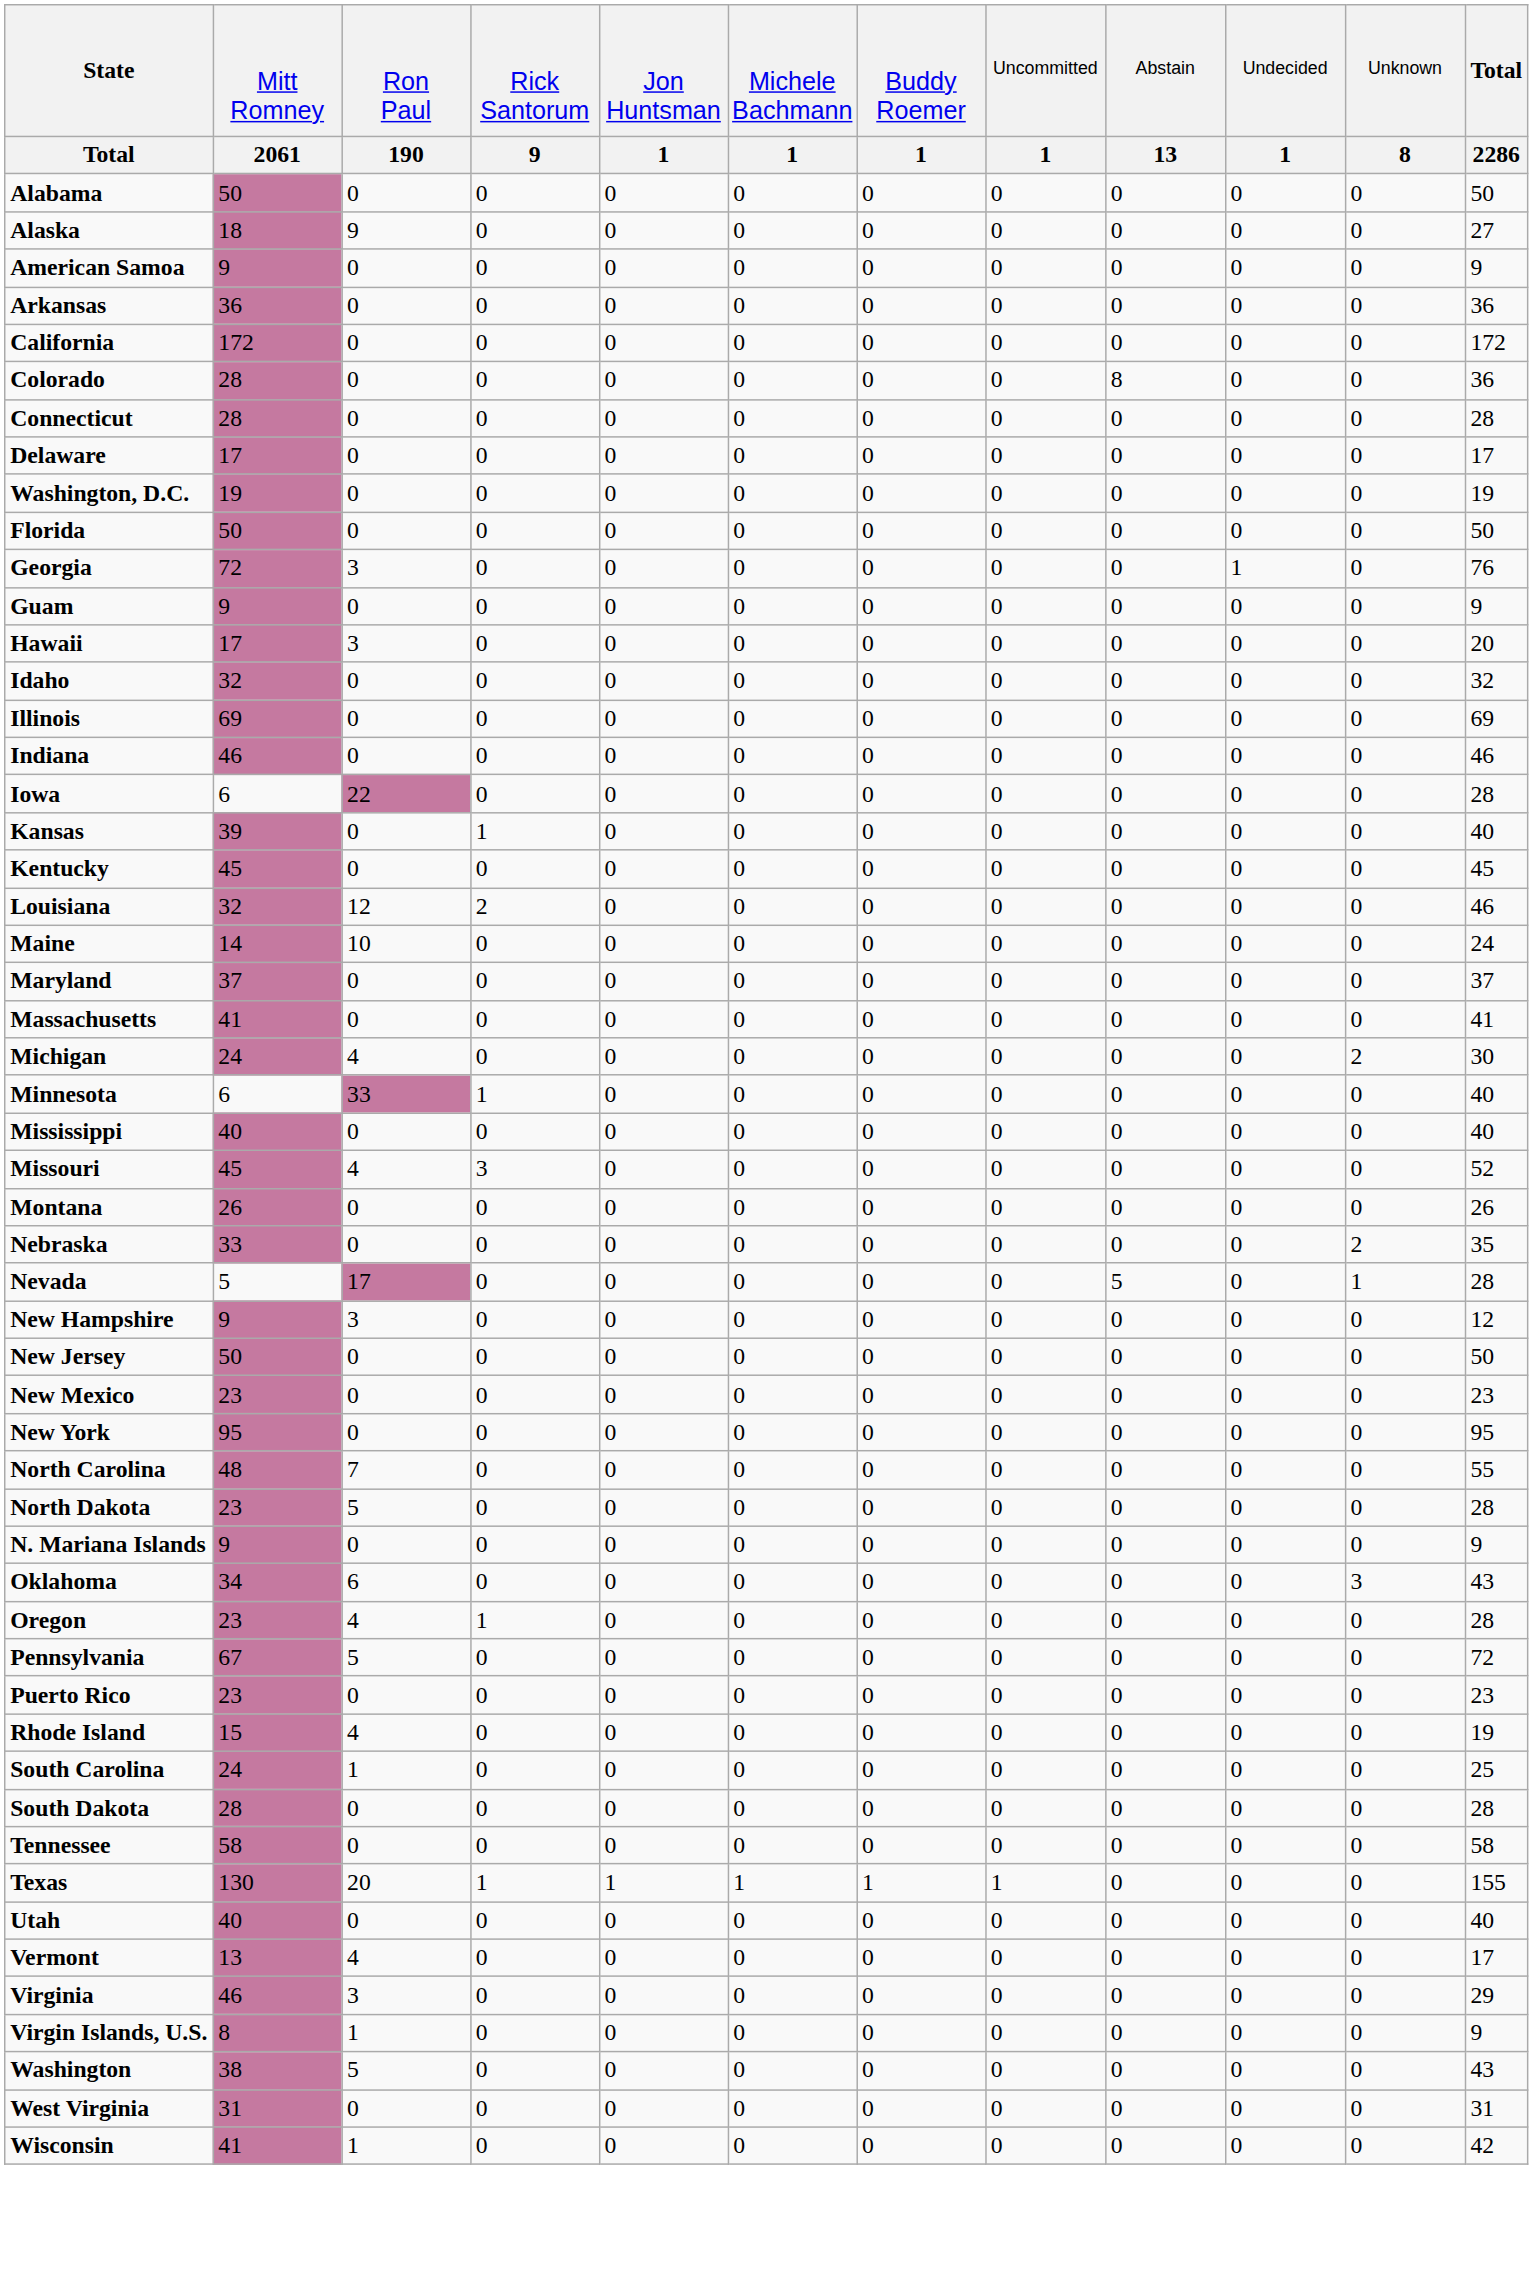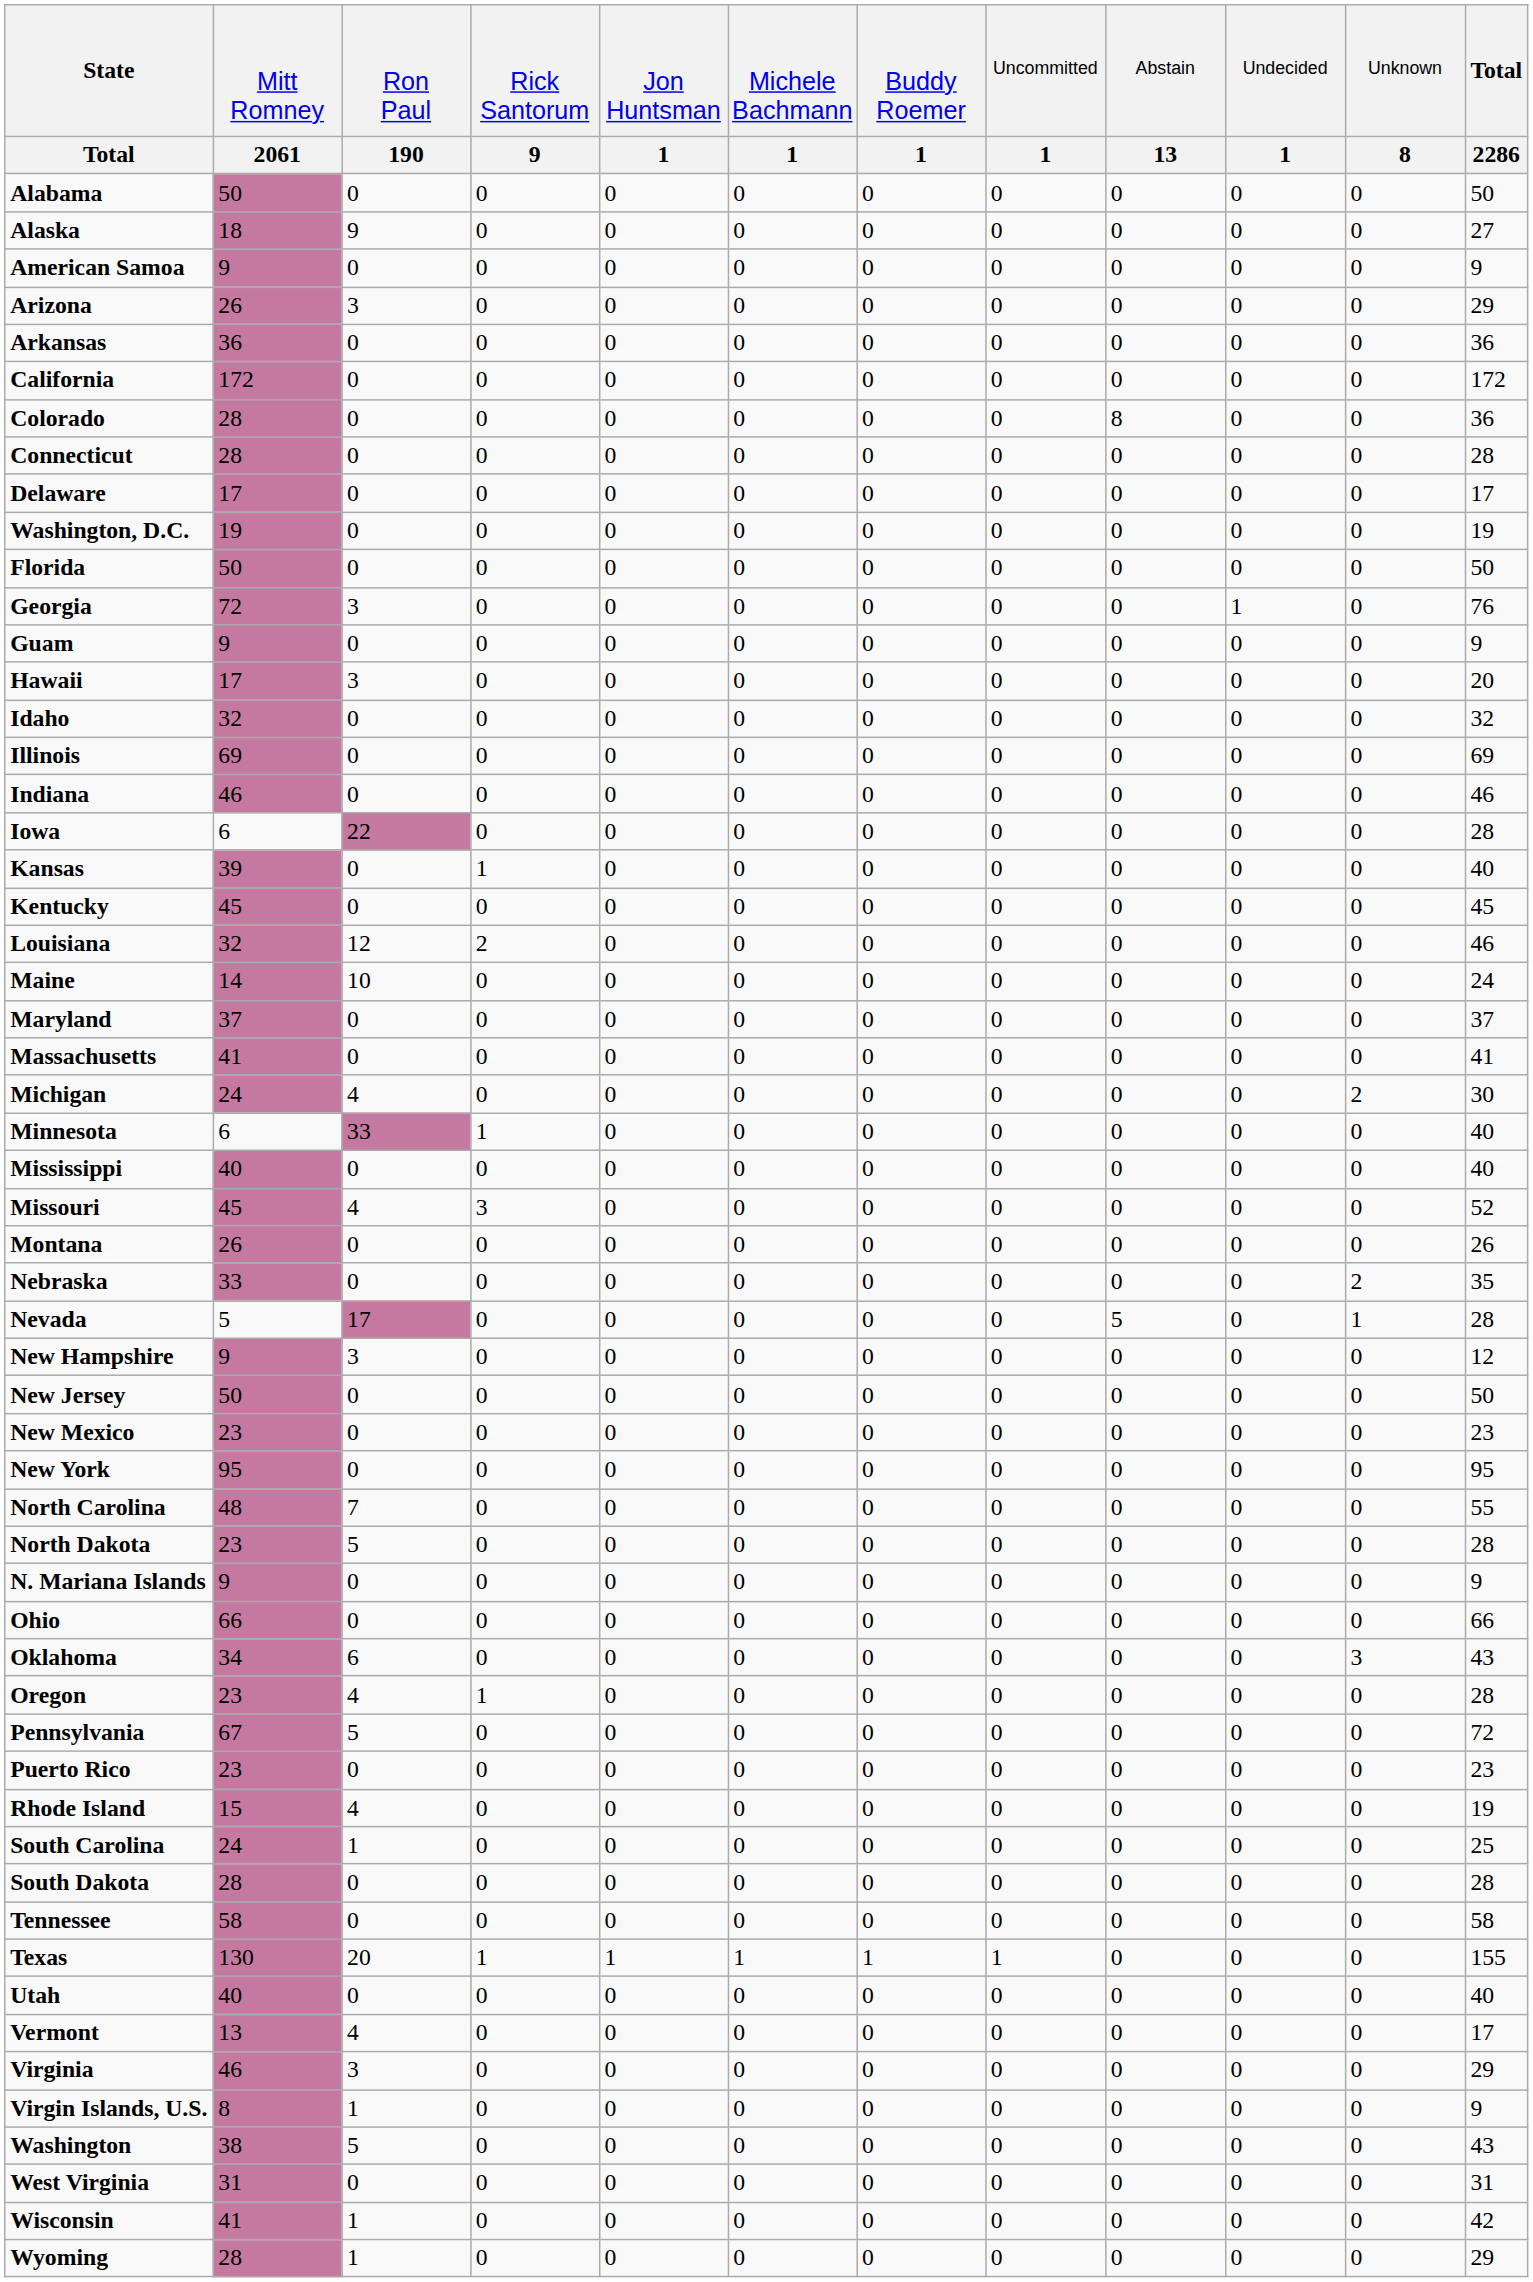+ row: (51, 305)
+ row: (35, 1619)
+ row: (59, 2258)
